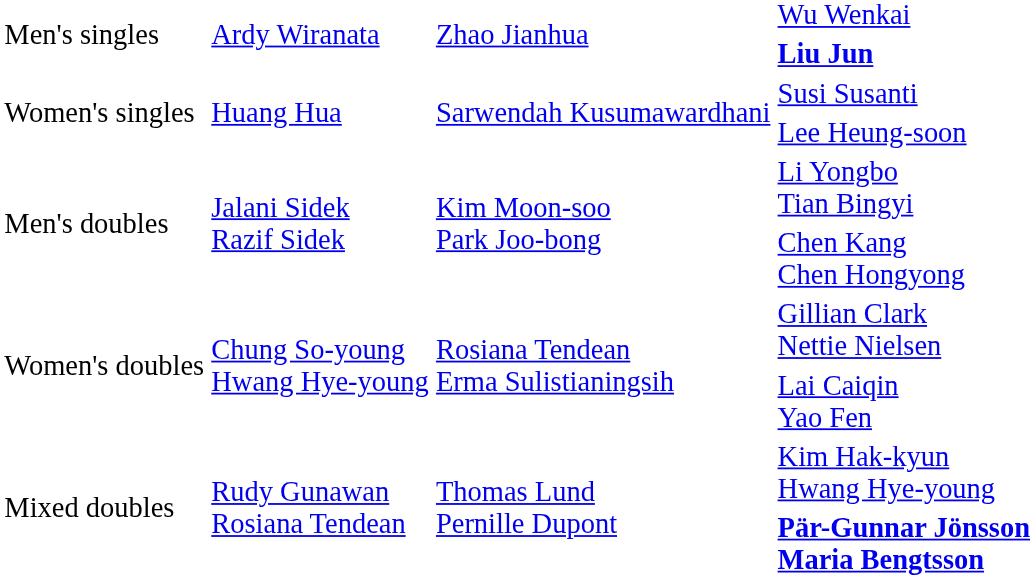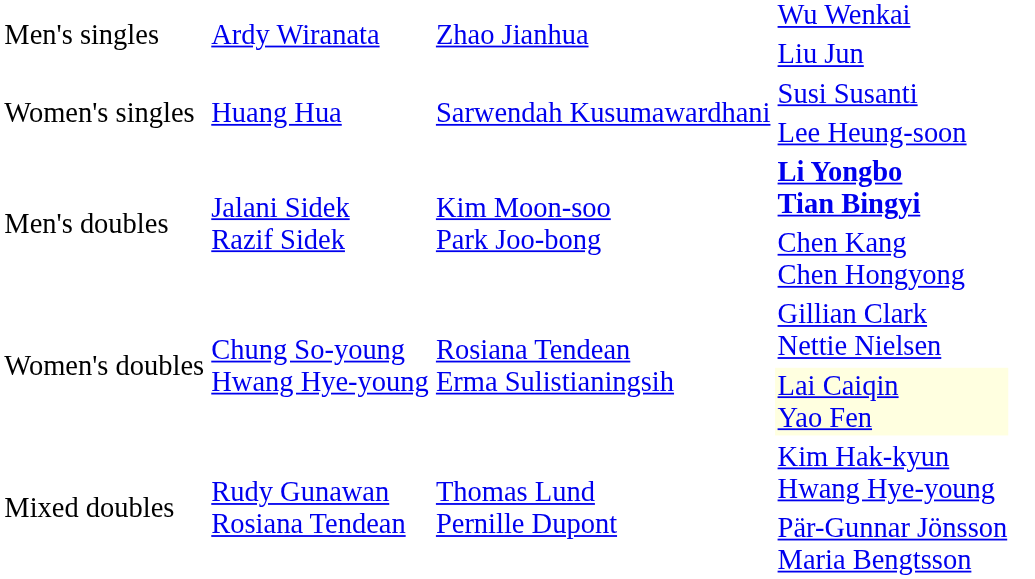(825, 54) bold -> (821, 54) normal
(846, 187) normal -> (849, 187) bold
(838, 401) no background -> (838, 401) lightyellow background
(904, 543) bold -> (892, 543) normal
